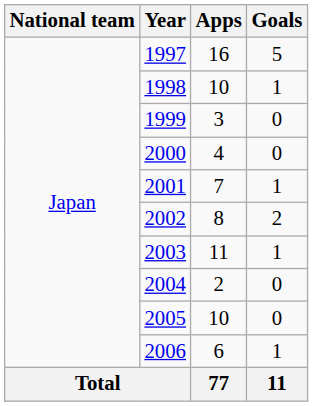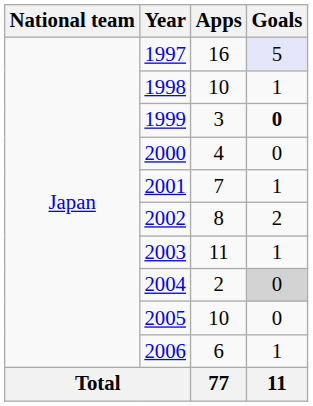(277, 53) no background -> (277, 53) lavender background
(277, 119) normal -> (277, 119) bold
(277, 284) no background -> (277, 284) lightgrey background
